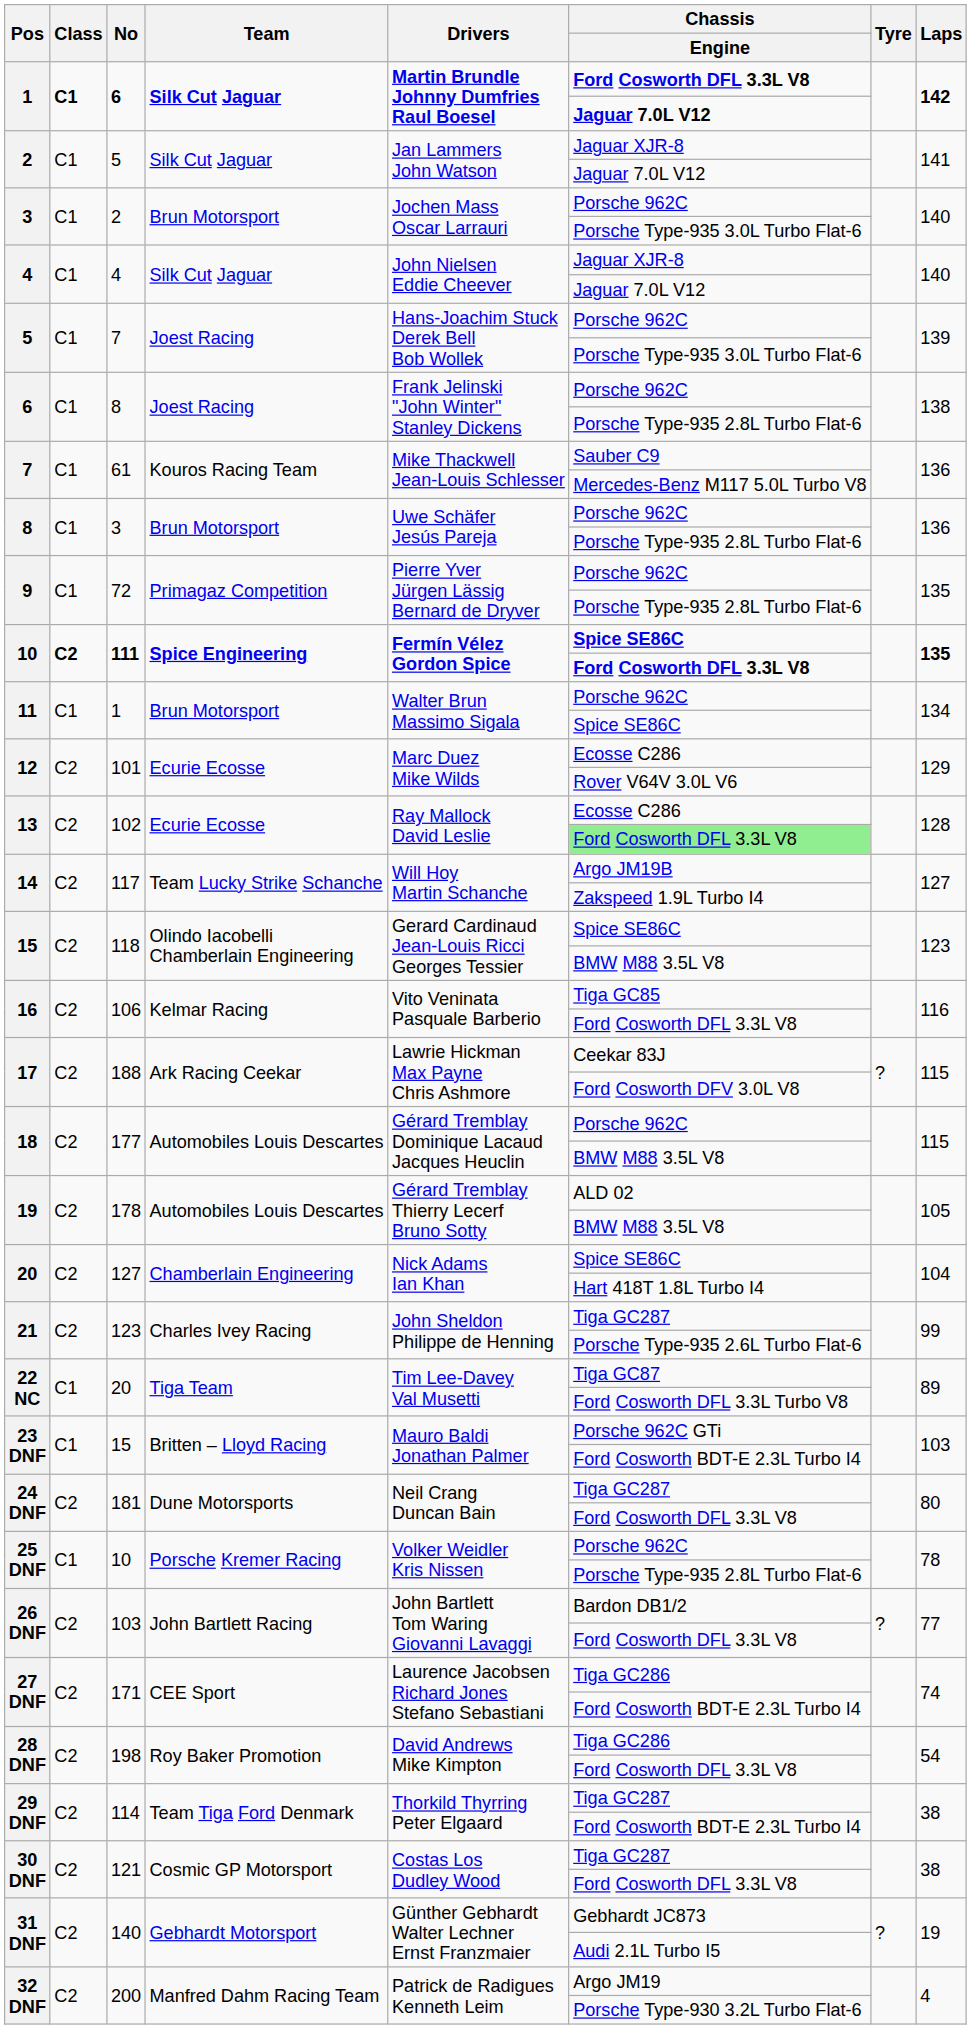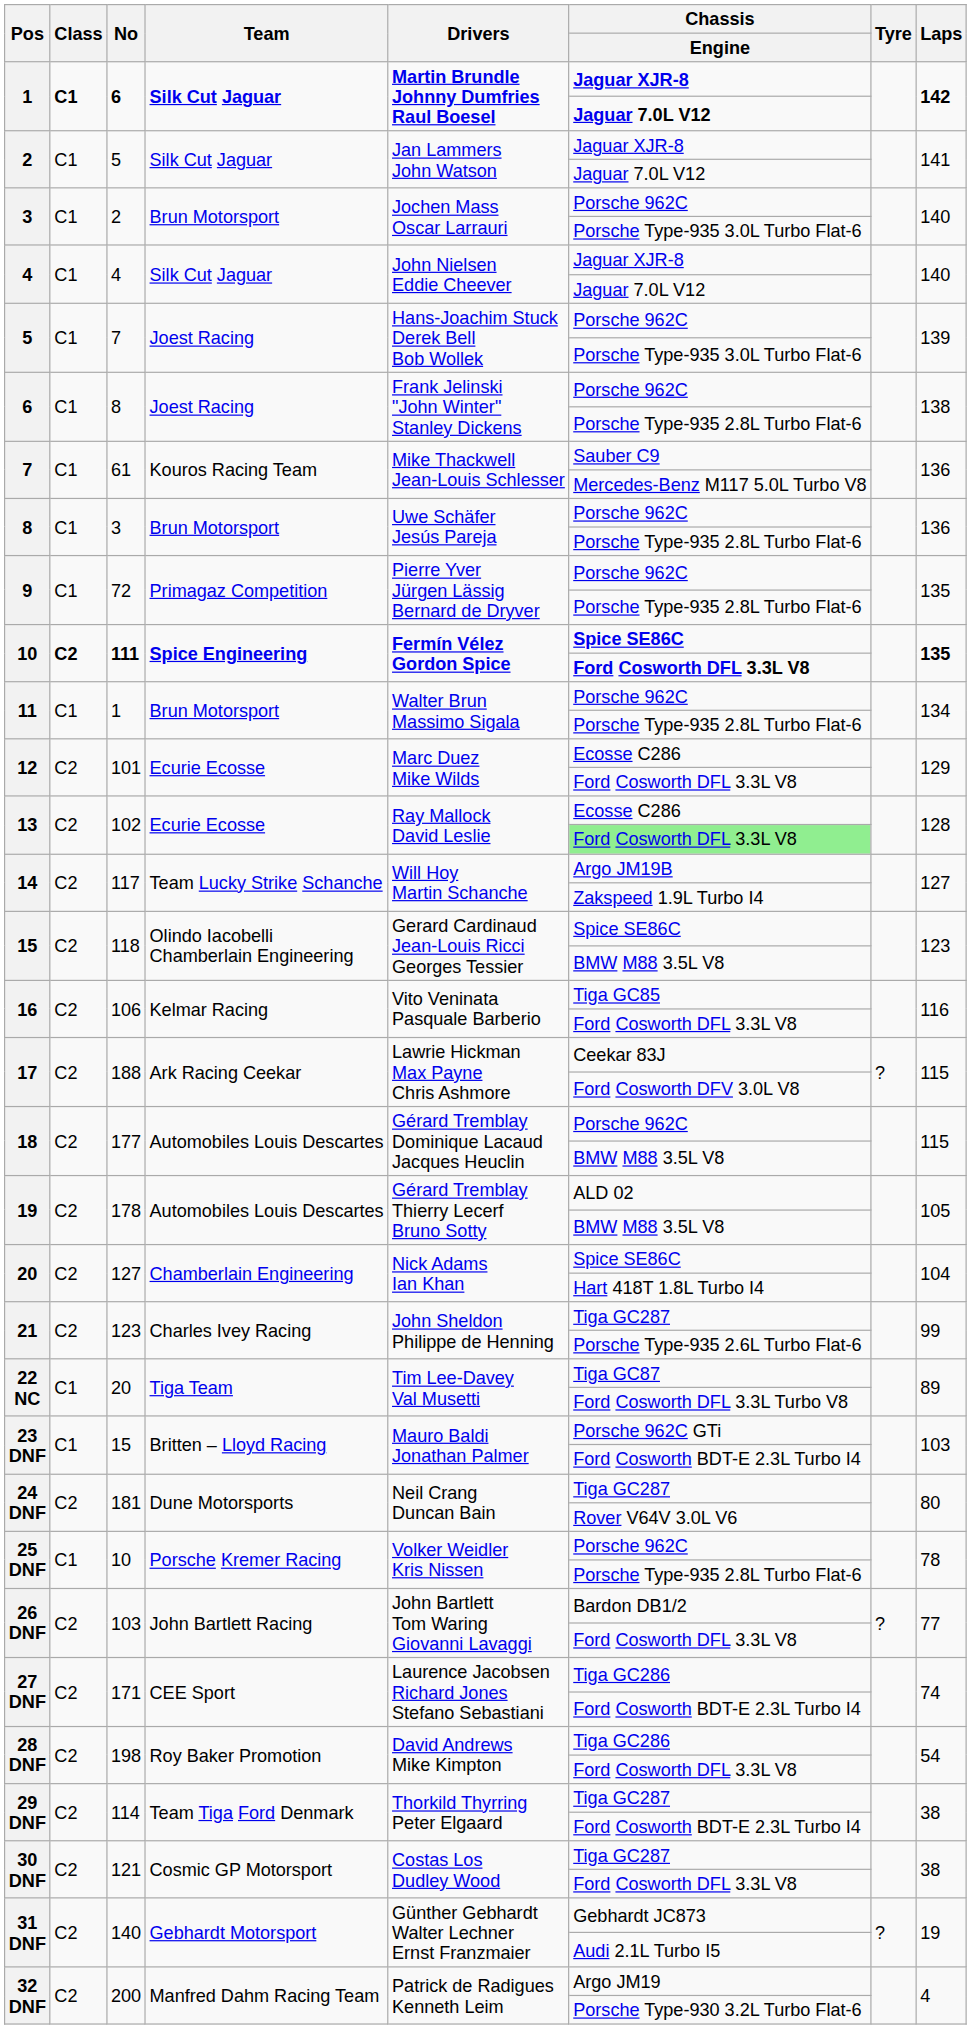(691, 79) Ford Cosworth DFL 3.3L V8 -> (631, 79) Jaguar XJR-8
(627, 725) Spice SE86C -> (717, 725) Porsche Type-935 2.8L Turbo Flat-6
(655, 782) Rover V64V 3.0L V6 -> (685, 782) Ford Cosworth DFL 3.3L V8
(685, 1517) Ford Cosworth DFL 3.3L V8 -> (655, 1517) Rover V64V 3.0L V6
